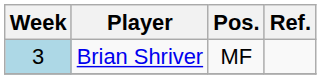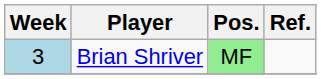(236, 57) no background -> (236, 57) lightgreen background
